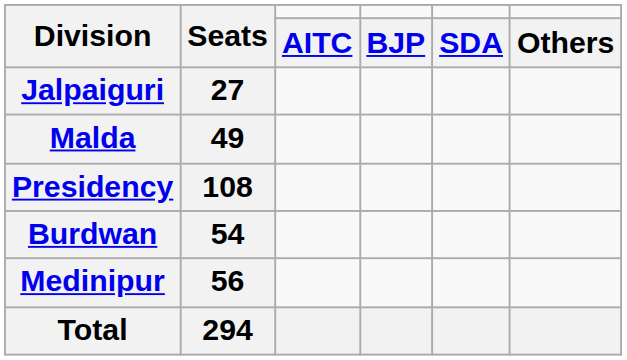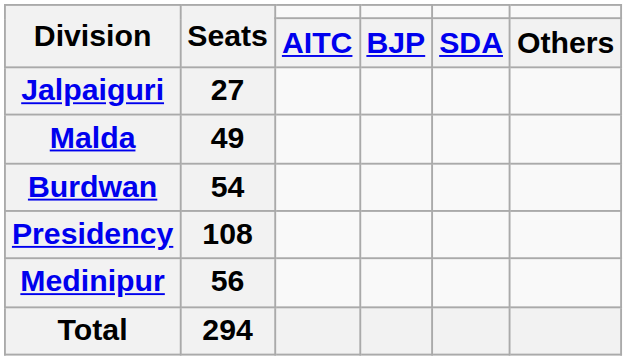rows swapped: (93, 186) <-> (93, 234)
